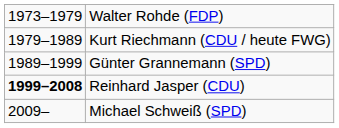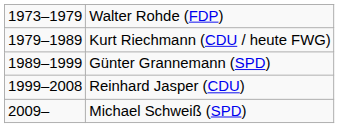(45, 87) bold -> (45, 87) normal
